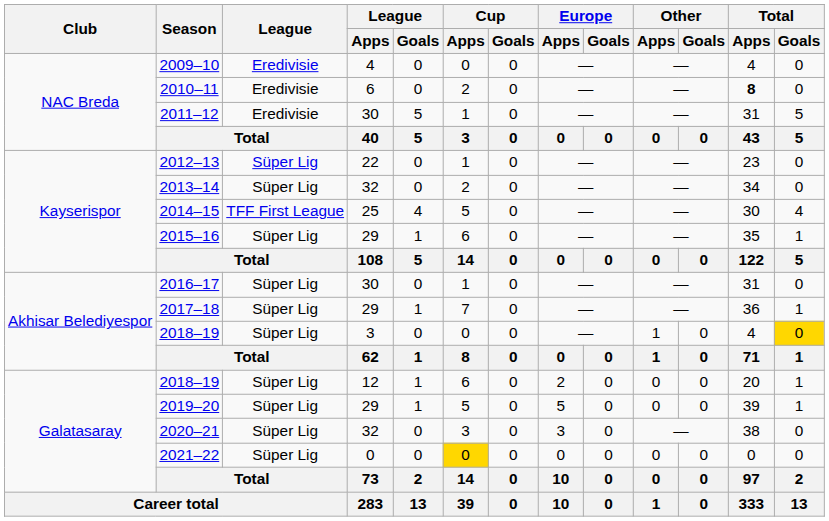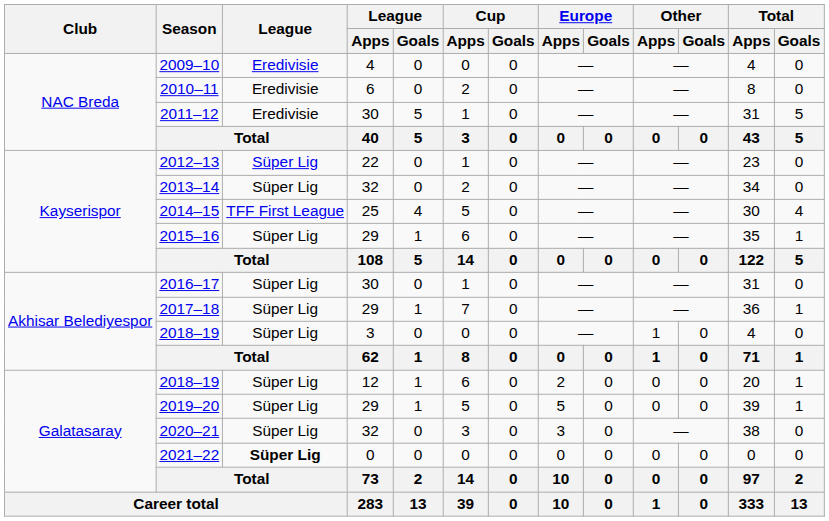(751, 89) bold -> (751, 89) normal
(799, 333) gold background -> (799, 333) no background
(285, 455) normal -> (285, 455) bold
(466, 455) gold background -> (466, 455) no background
